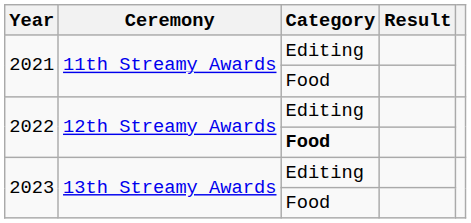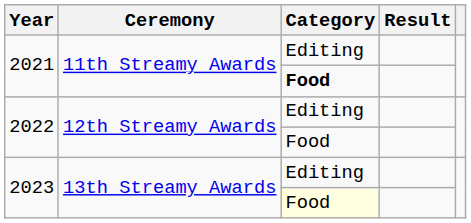(308, 81) normal -> (308, 81) bold
(308, 142) bold -> (308, 142) normal
(308, 203) no background -> (308, 203) lightyellow background
